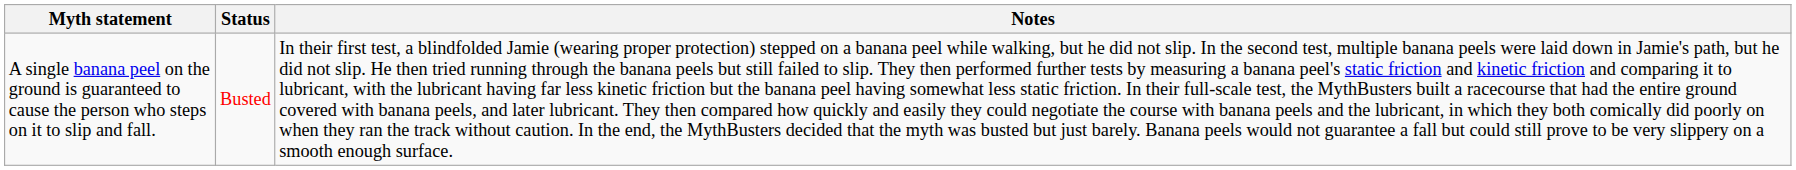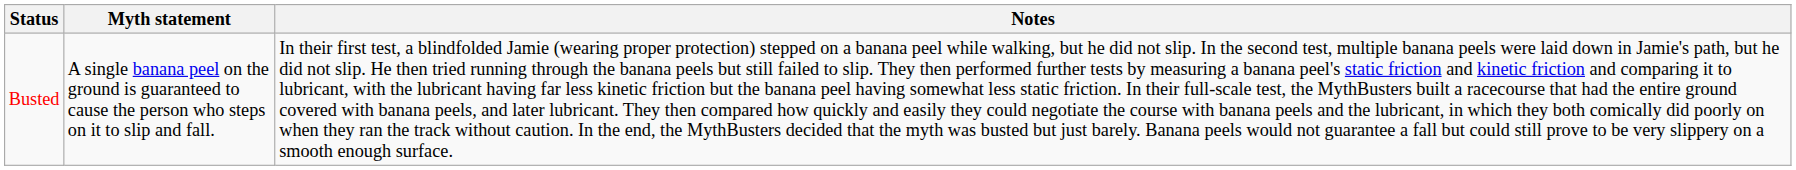columns swapped: (110, 18) <-> (245, 18)
